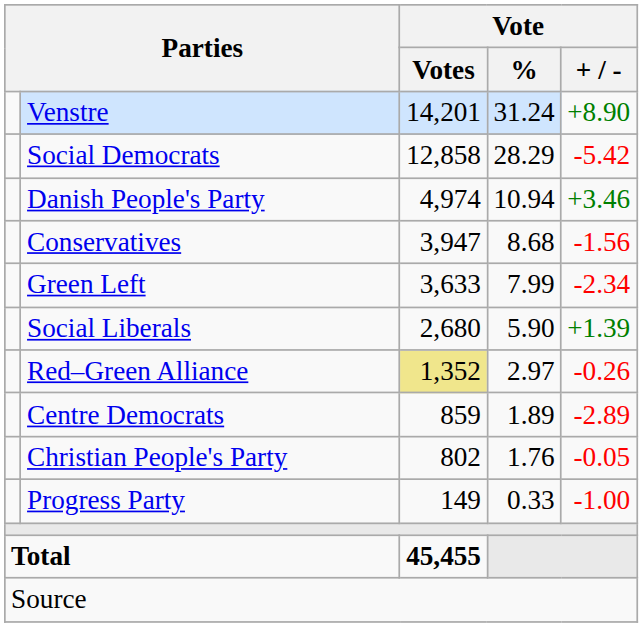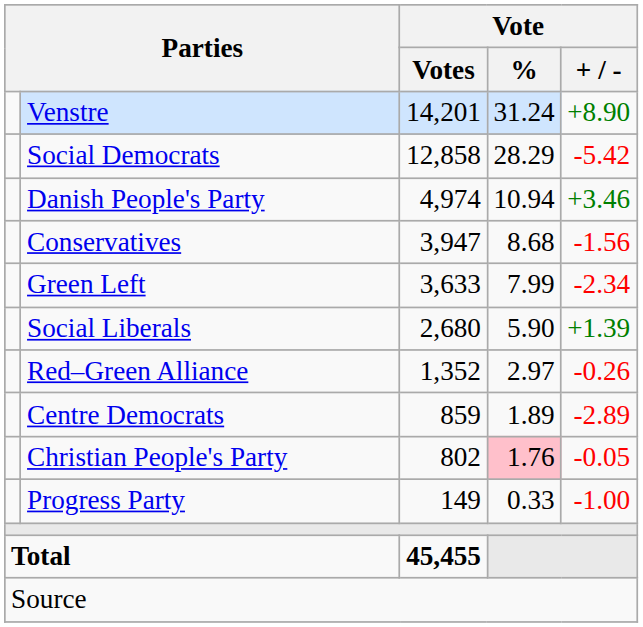(450, 371) khaki background -> (450, 371) no background
(531, 457) no background -> (531, 457) pink background
